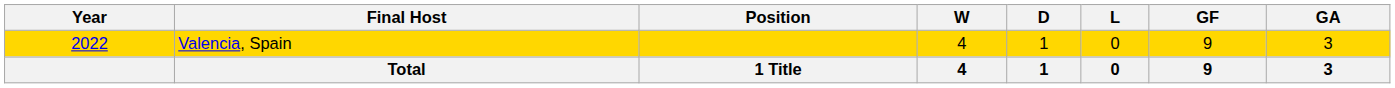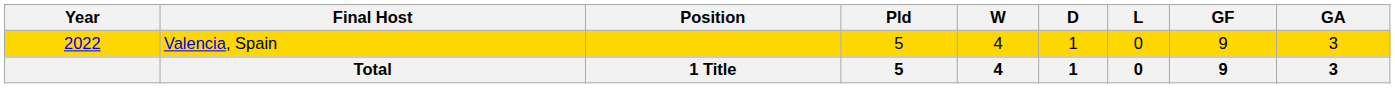+ column: (899, 17)
